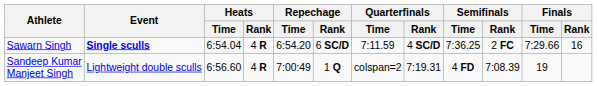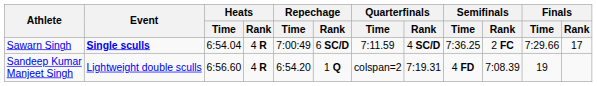(294, 46) 6:54.20 -> (294, 46) 7:00:49
(577, 46) 16 -> (577, 46) 17
(294, 68) 7:00:49 -> (294, 68) 6:54.20
